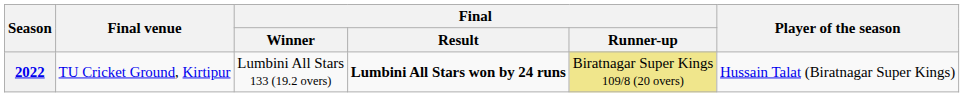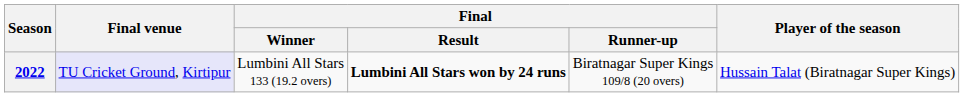(145, 71) no background -> (145, 71) lavender background
(643, 71) khaki background -> (643, 71) no background
